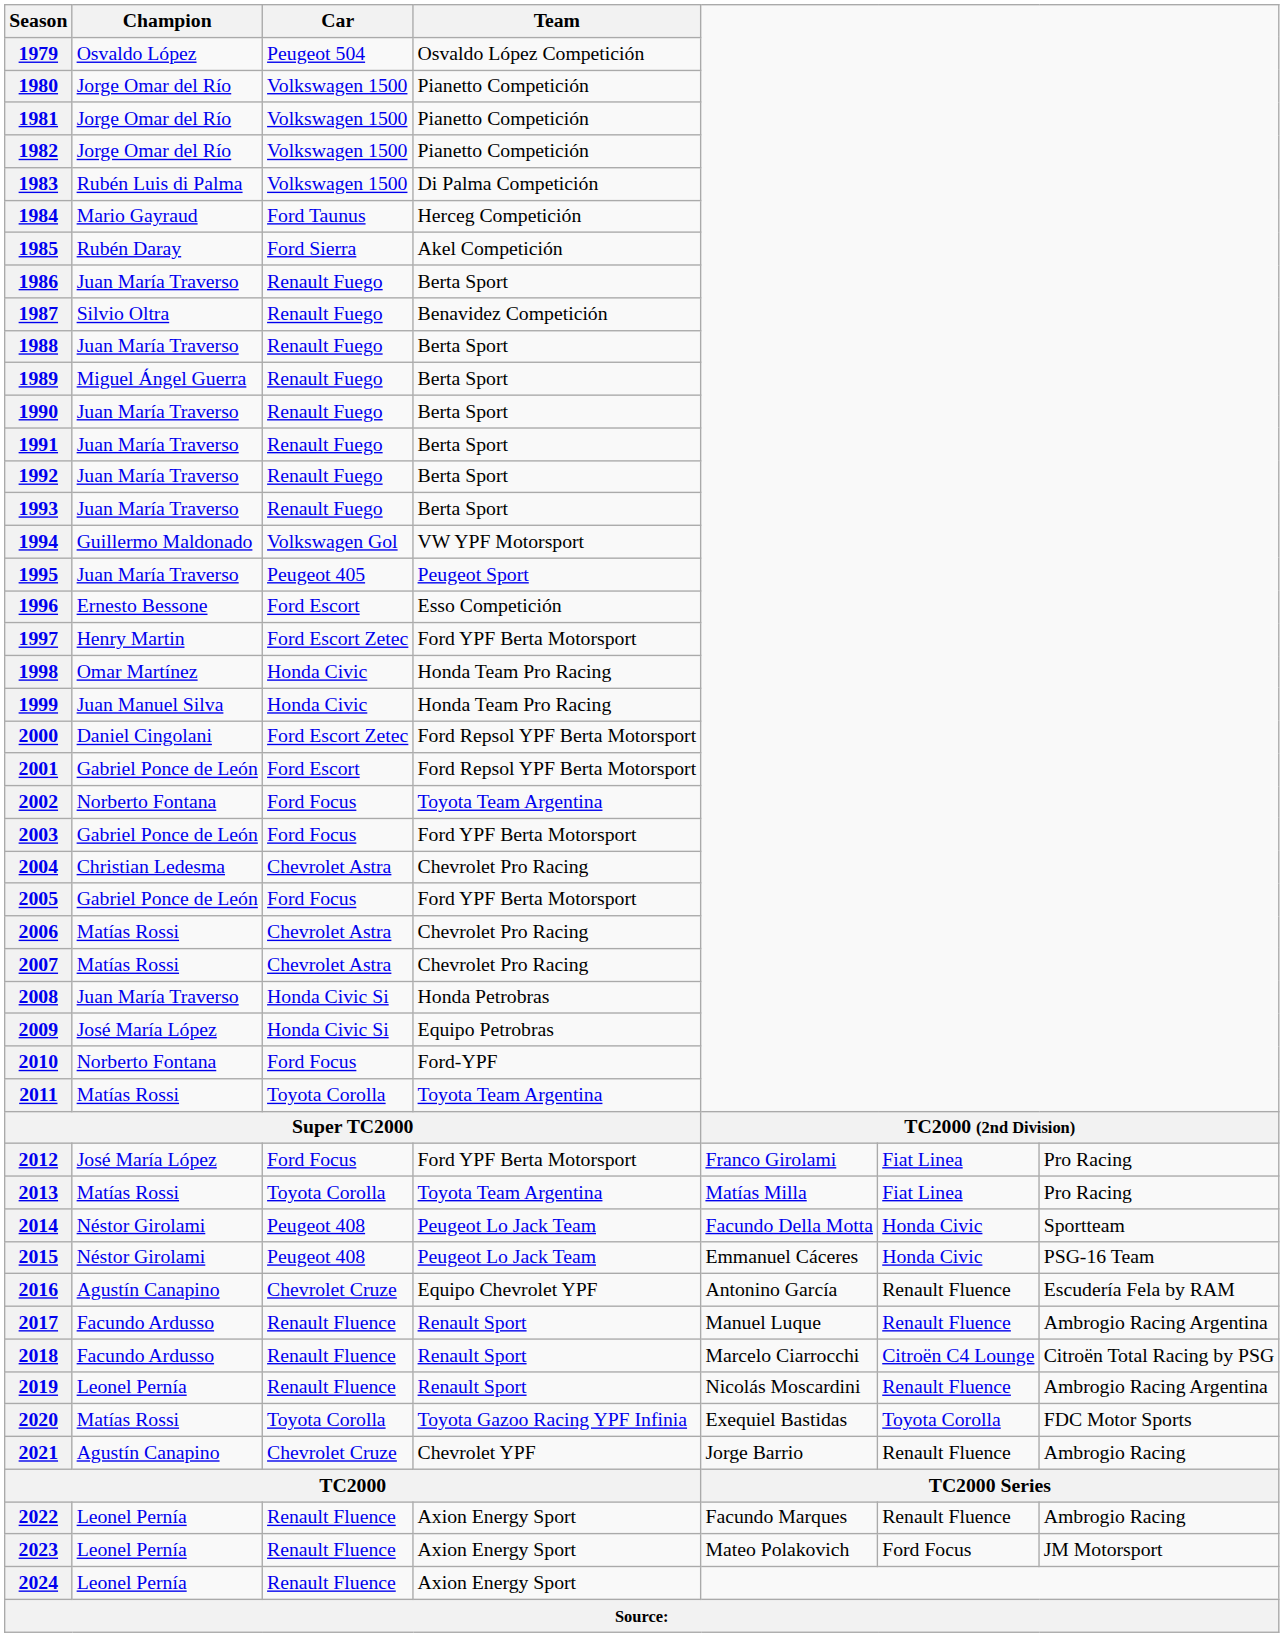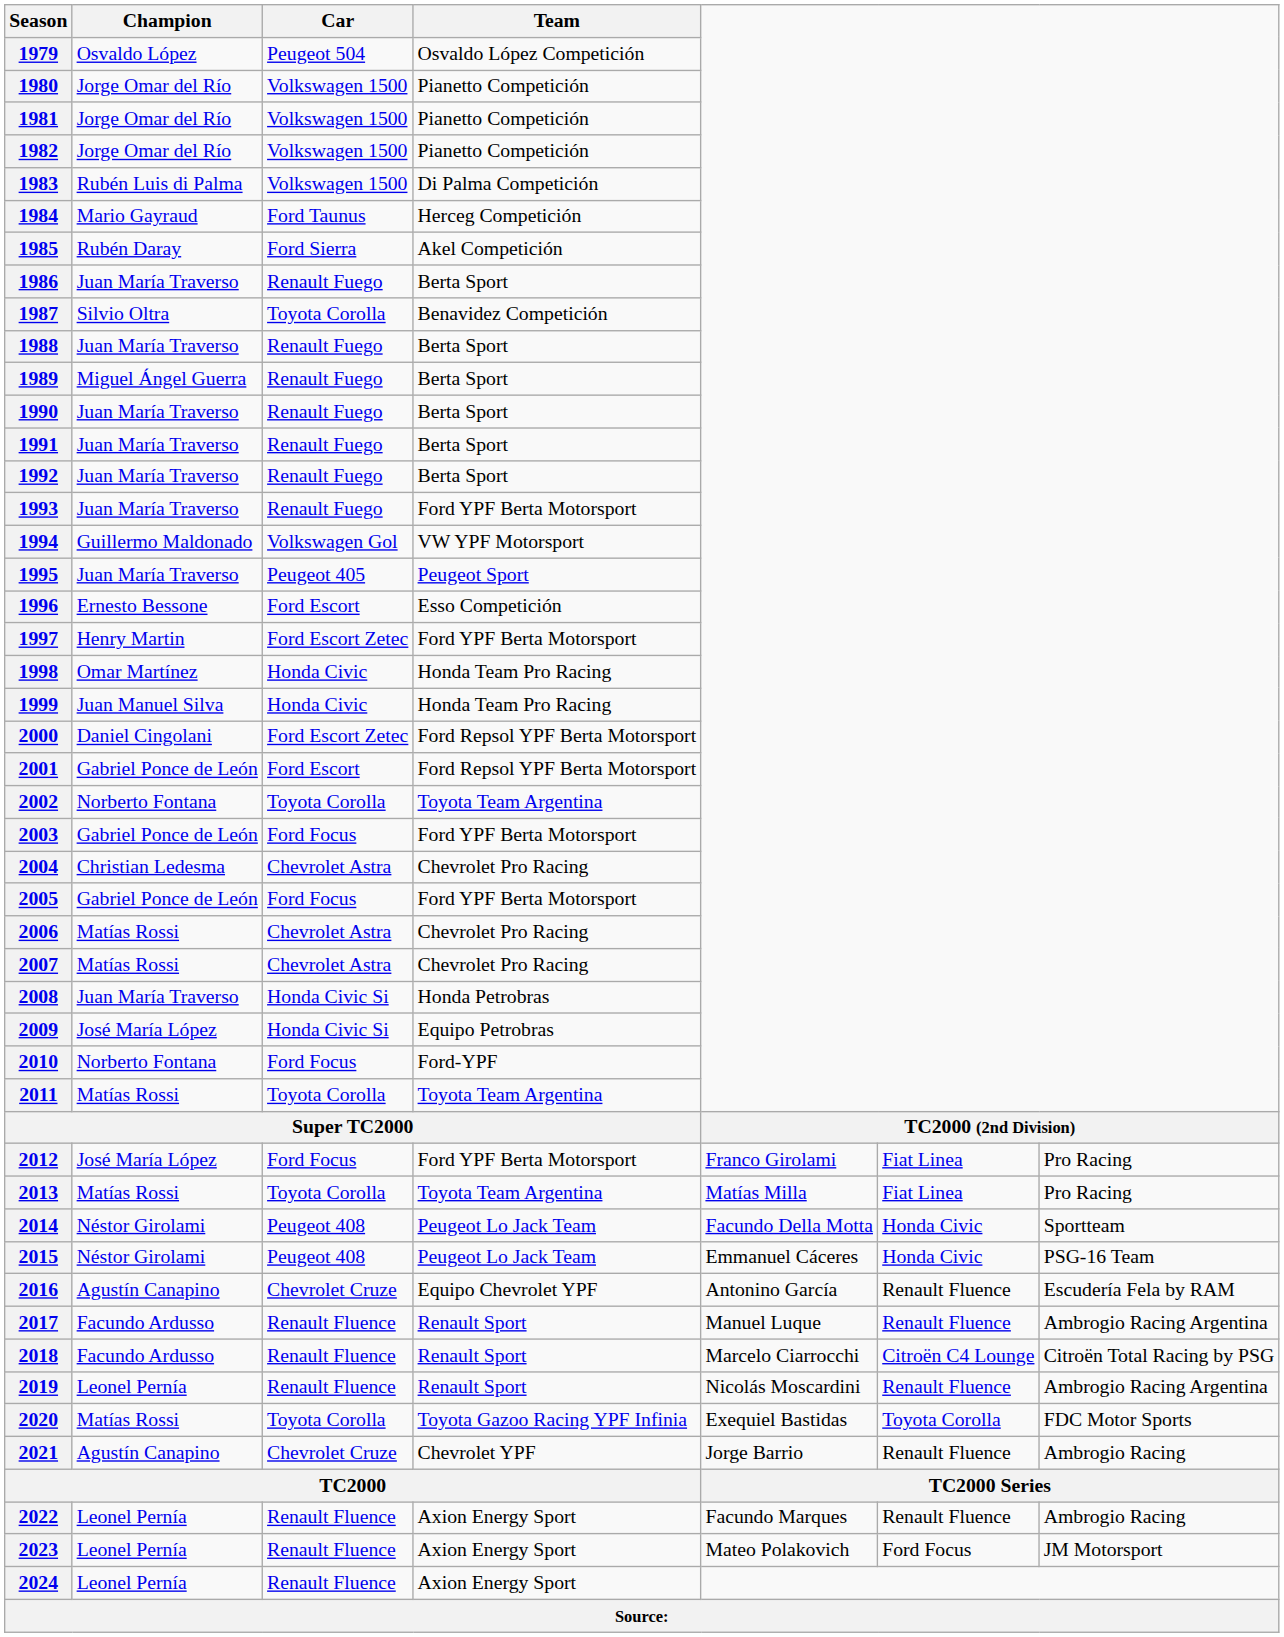(325, 313) Renault Fuego -> (326, 313) Toyota Corolla
(463, 509) Berta Sport -> (527, 509) Ford YPF Berta Motorsport
(312, 802) Ford Focus -> (326, 802) Toyota Corolla
